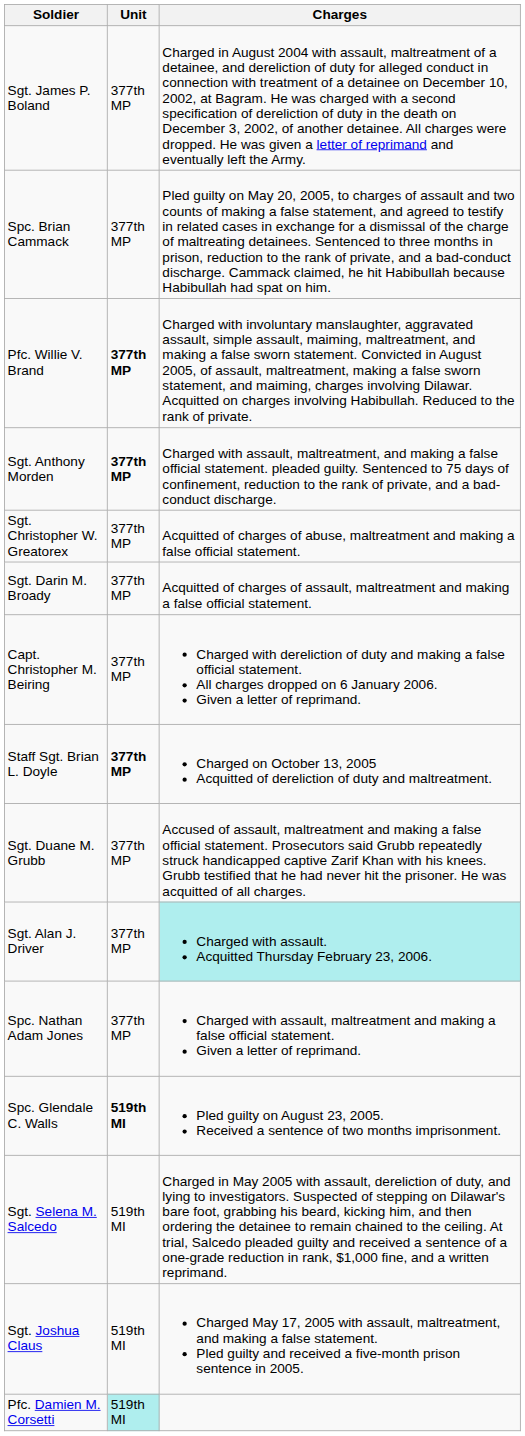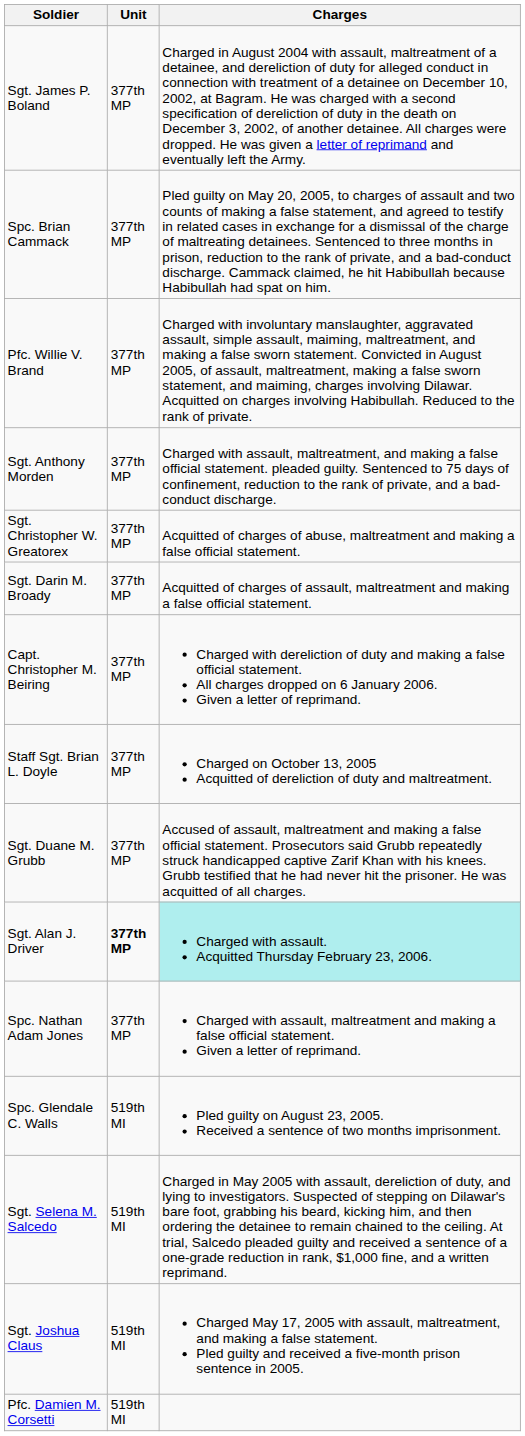(129, 363) bold -> (128, 363) normal
(129, 468) bold -> (128, 468) normal
(129, 764) bold -> (128, 764) normal
(128, 941) normal -> (129, 941) bold
(129, 1115) bold -> (128, 1115) normal
(128, 1412) paleturquoise background -> (128, 1412) no background
